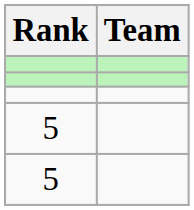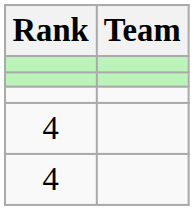(51, 127) 5 -> (51, 127) 4
(51, 179) 5 -> (51, 179) 4
